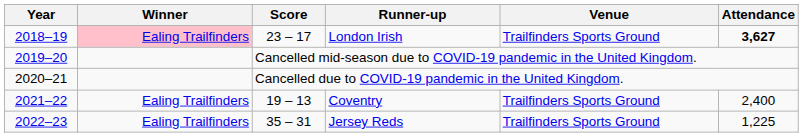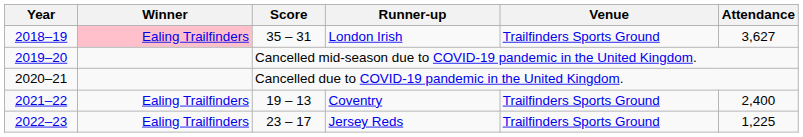(289, 36) 23 – 17 -> (289, 36) 35 – 31
(758, 36) bold -> (758, 36) normal
(289, 121) 35 – 31 -> (289, 121) 23 – 17
